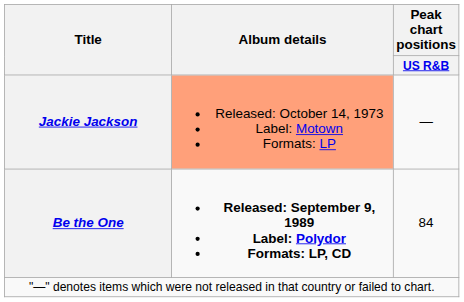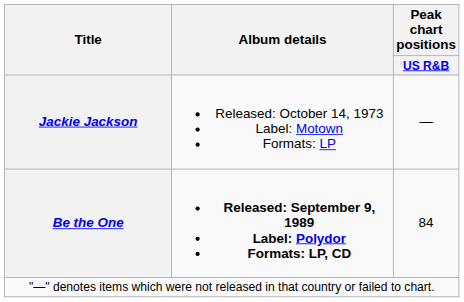(283, 129) lightsalmon background -> (283, 129) no background
